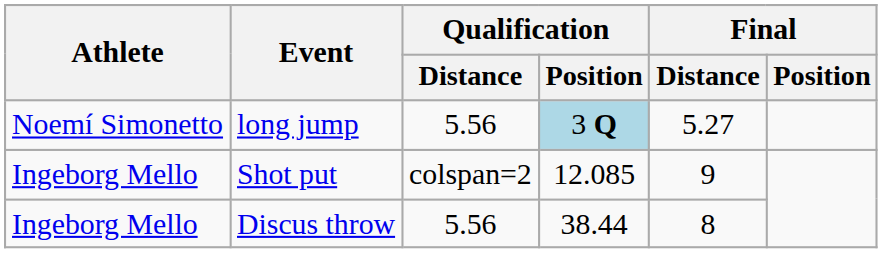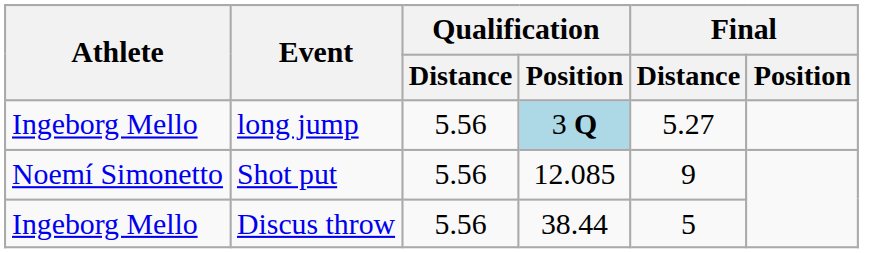(118, 125) Noemí Simonetto -> (105, 125) Ingeborg Mello
(105, 174) Ingeborg Mello -> (118, 174) Noemí Simonetto
(470, 174) colspan=2 -> (461, 174) 5.56
(708, 223) 8 -> (688, 223) 5
